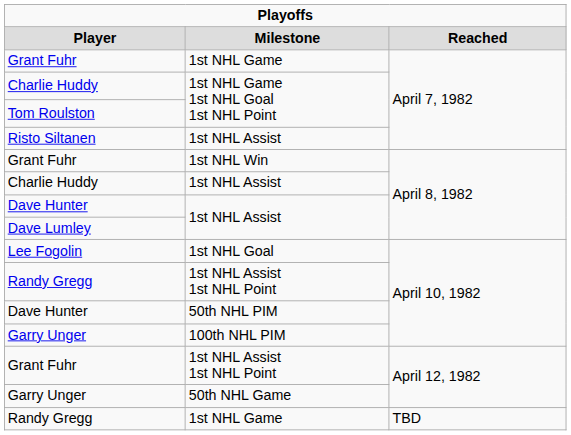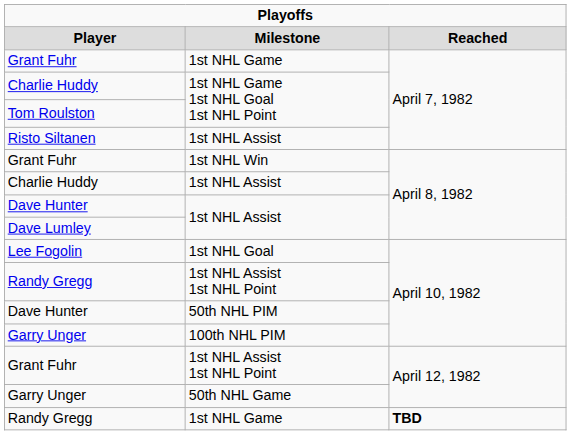(407, 418) normal -> (407, 418) bold
